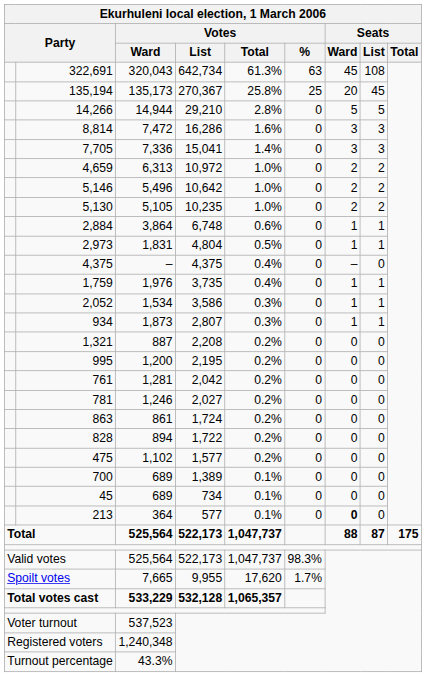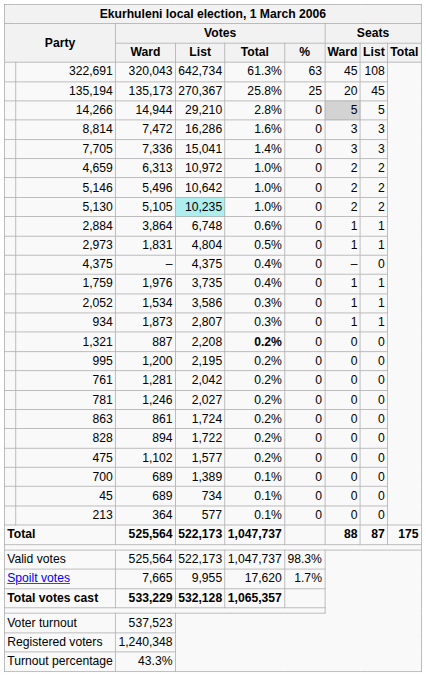(354, 110) no background -> (354, 110) lightgrey background
(204, 206) no background -> (204, 206) paleturquoise background
(268, 341) normal -> (268, 341) bold
(354, 515) bold -> (354, 515) normal
